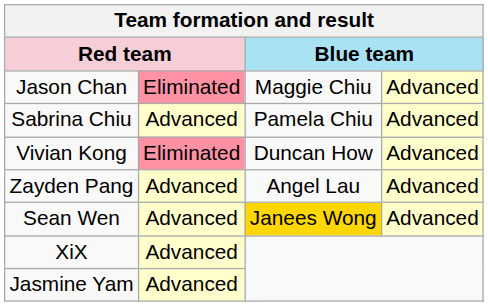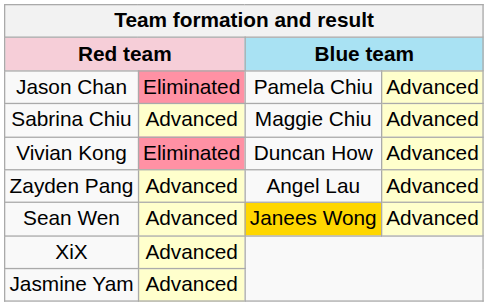(313, 86) Maggie Chiu -> (313, 86) Pamela Chiu
(313, 119) Pamela Chiu -> (313, 119) Maggie Chiu
